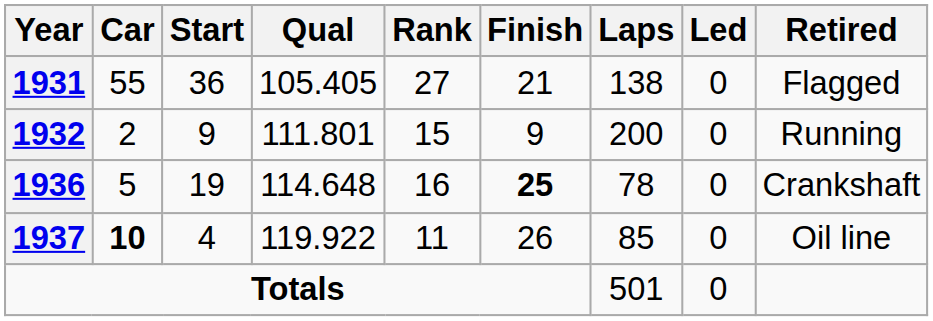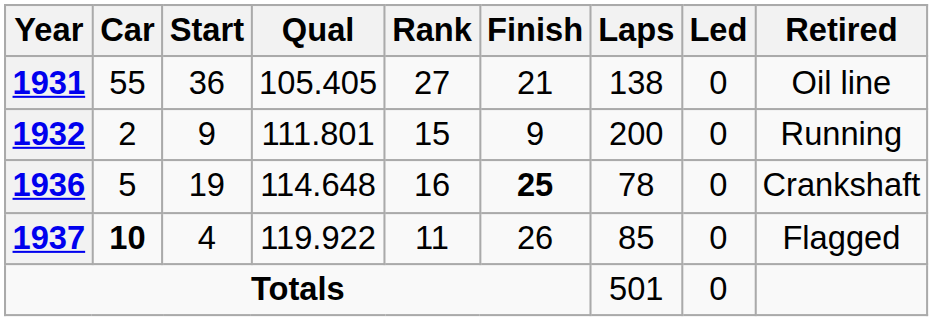(841, 82) Flagged -> (841, 82) Oil line
(841, 237) Oil line -> (841, 237) Flagged
